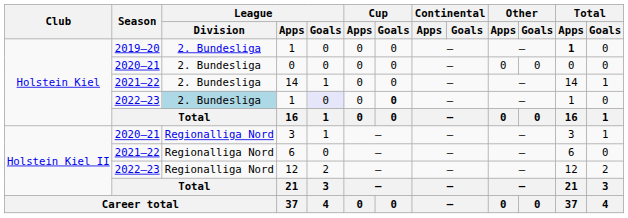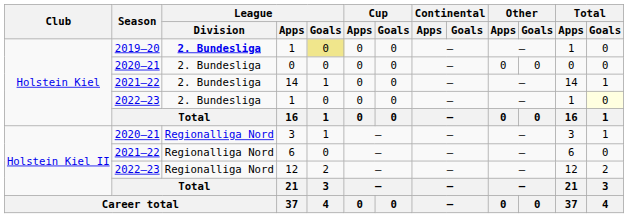(219, 48) normal -> (219, 48) bold
(326, 48) no background -> (326, 48) khaki background
(571, 48) bold -> (571, 48) normal
(219, 100) lightblue background -> (219, 100) no background
(326, 100) lavender background -> (326, 100) no background
(394, 100) bold -> (394, 100) normal
(605, 100) no background -> (605, 100) lightyellow background
